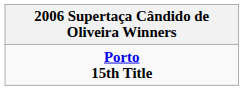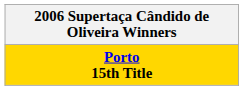(122, 65) no background -> (122, 65) gold background
